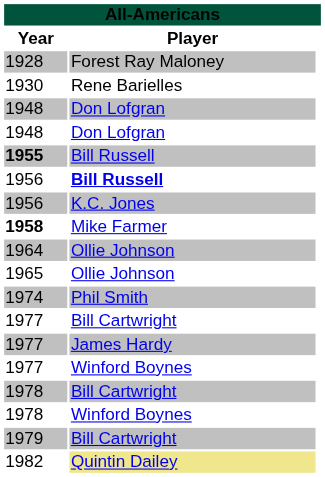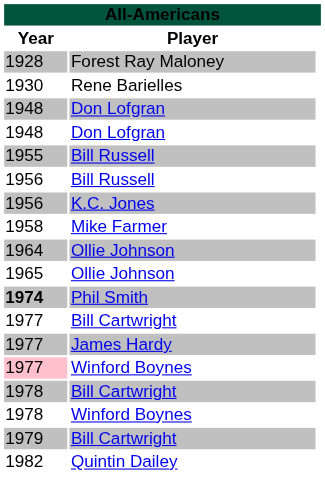(24, 156) bold -> (24, 156) normal
(117, 179) bold -> (113, 179) normal
(24, 226) bold -> (24, 226) normal
(24, 297) normal -> (24, 297) bold
(24, 367) no background -> (24, 367) pink background
(124, 462) khaki background -> (124, 462) no background
